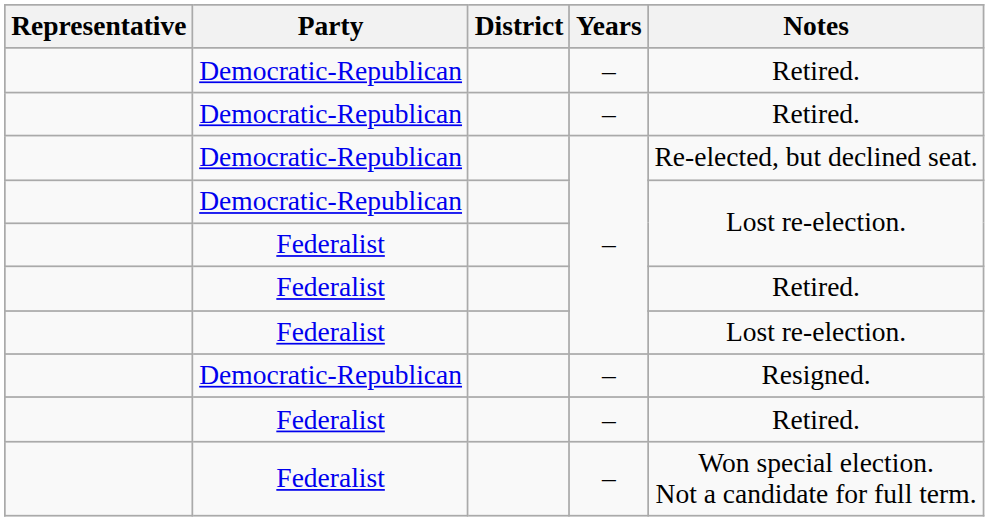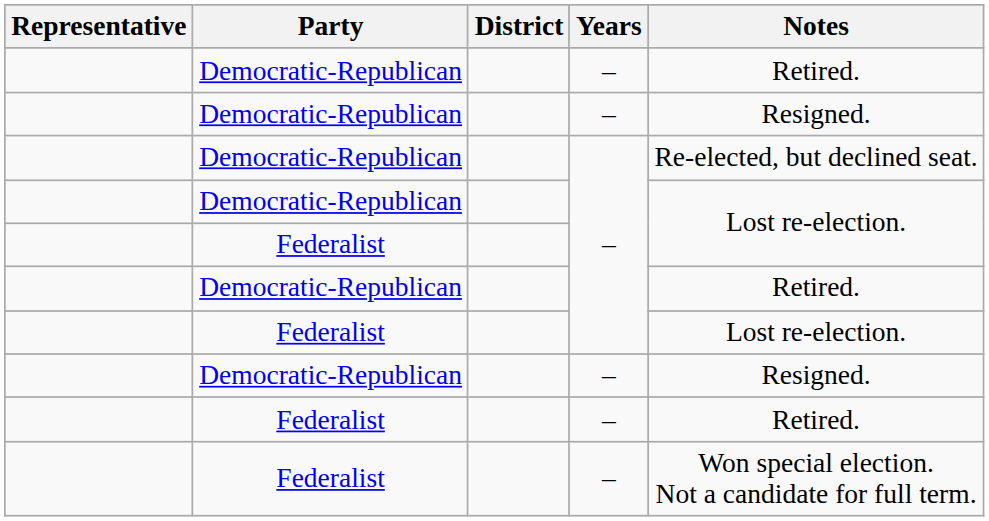(816, 113) Retired. -> (816, 113) Resigned.
(331, 288) Federalist -> (331, 288) Democratic-Republican
